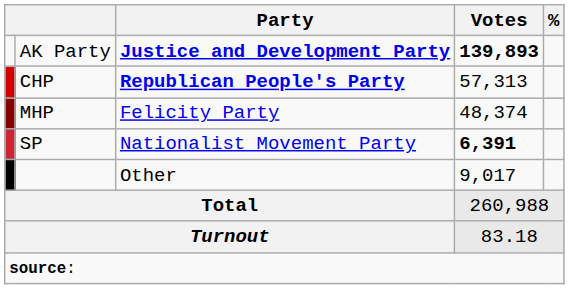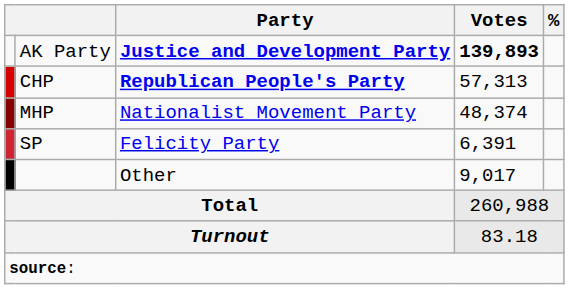(200, 113) Felicity Party -> (268, 113) Nationalist Movement Party
(268, 144) Nationalist Movement Party -> (200, 144) Felicity Party
(488, 144) bold -> (488, 144) normal
